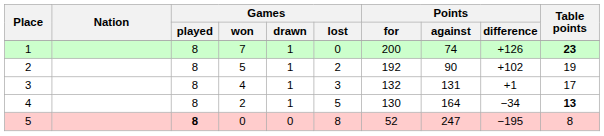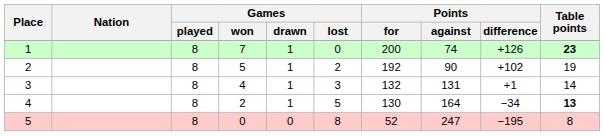(570, 85) 17 -> (570, 85) 14
(195, 121) bold -> (195, 121) normal
